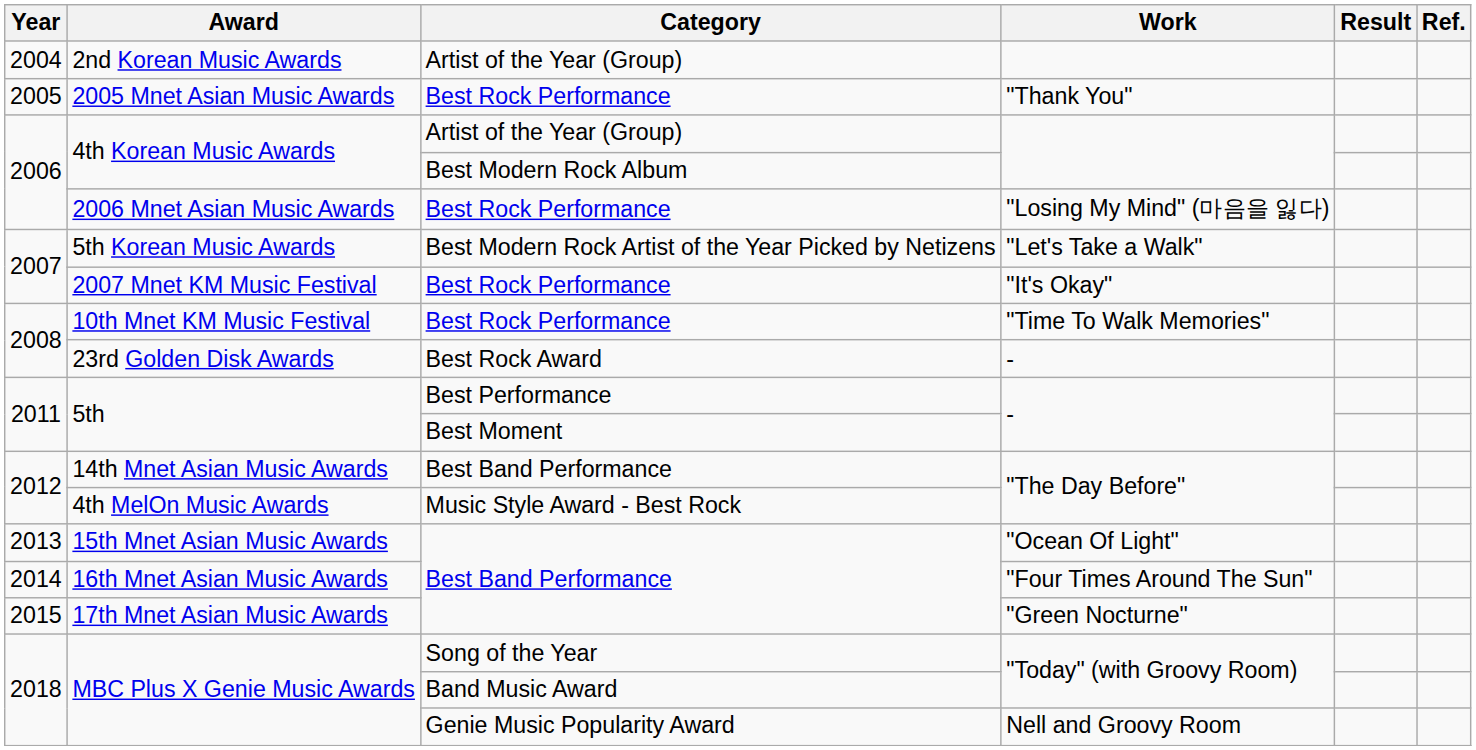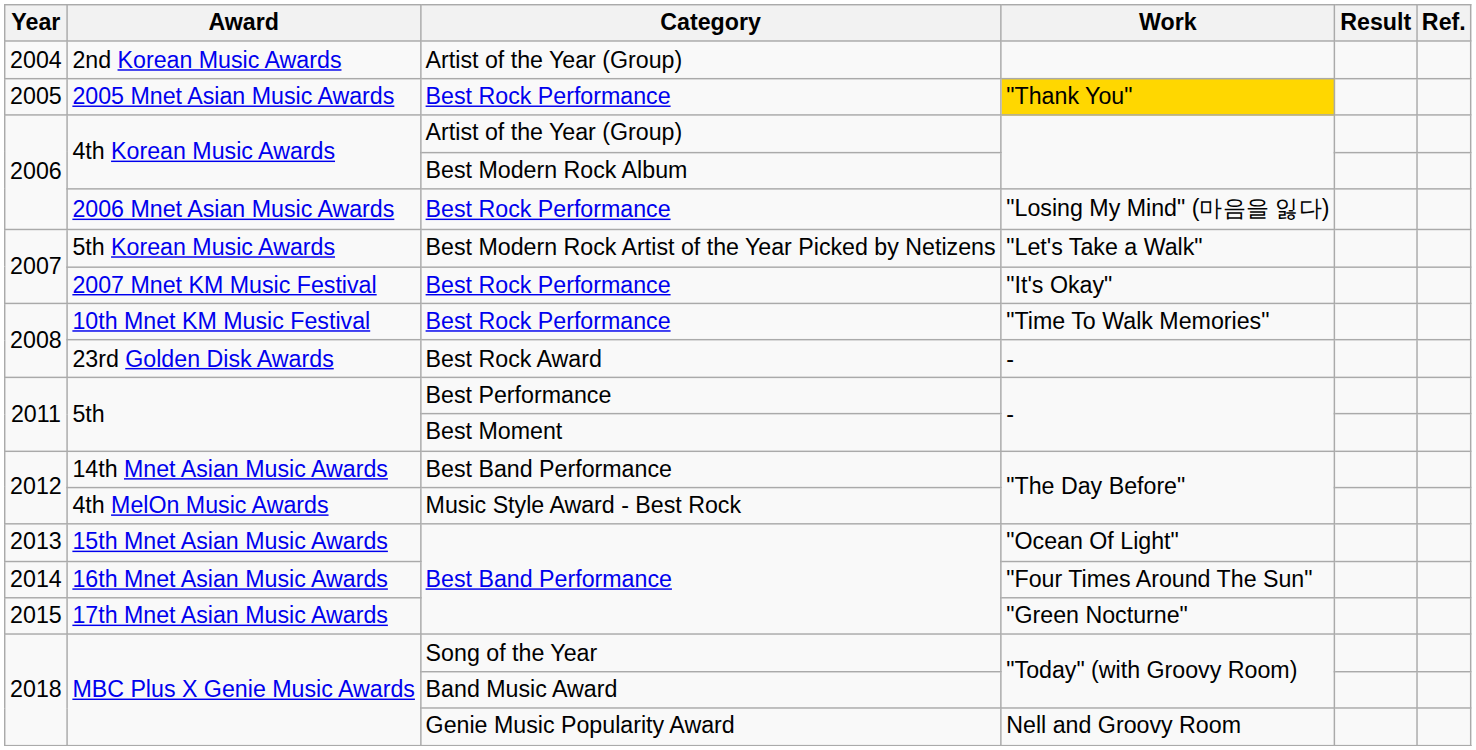(1069, 96) no background -> (1069, 96) gold background
